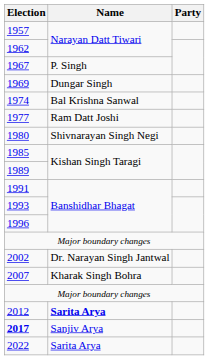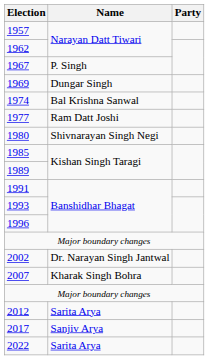(78, 310) bold -> (76, 310) normal
(18, 328) bold -> (18, 328) normal
